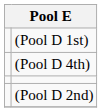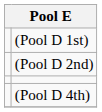(52, 64) (Pool D 4th) -> (54, 64) (Pool D 2nd)
(54, 94) (Pool D 2nd) -> (52, 94) (Pool D 4th)
